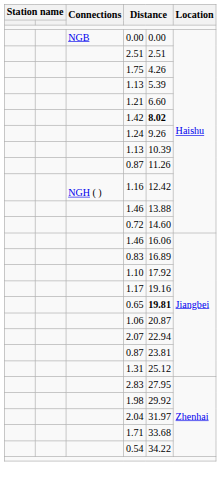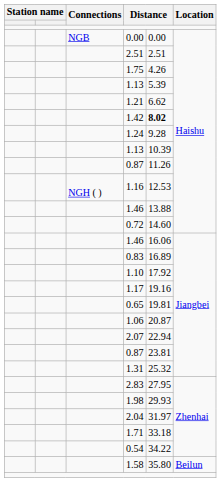(157, 101) 6.60 -> (157, 101) 6.62
(157, 133) 9.26 -> (157, 133) 9.28
(160, 187) 12.42 -> (160, 187) 12.53
(160, 304) bold -> (160, 304) normal
(160, 368) 25.12 -> (160, 368) 25.32
(160, 400) 29.92 -> (160, 400) 29.93
(160, 432) 33.68 -> (160, 432) 33.18
+ row: (95, 465)
